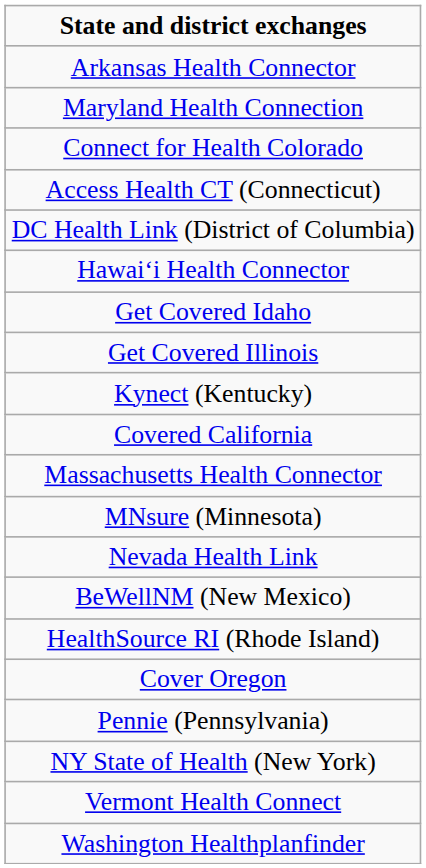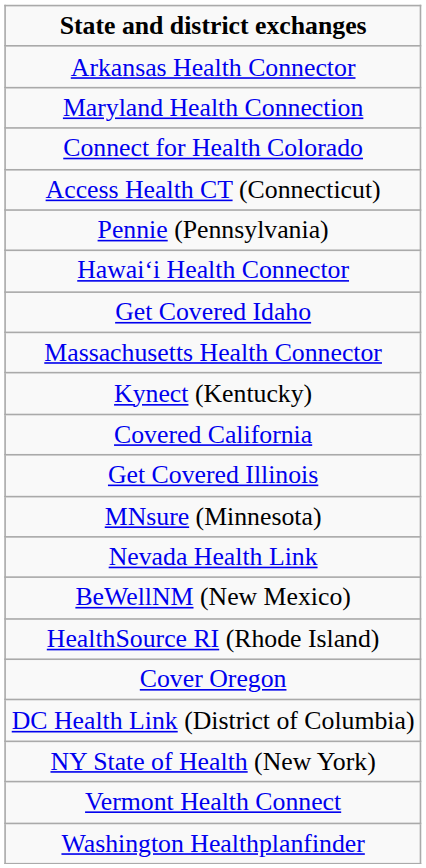(213, 229) DC Health Link (District of Columbia) -> (213, 229) Pennie (Pennsylvania)
(213, 352) Get Covered Illinois -> (213, 352) Massachusetts Health Connector
(213, 475) Massachusetts Health Connector -> (213, 475) Get Covered Illinois
(213, 720) Pennie (Pennsylvania) -> (213, 720) DC Health Link (District of Columbia)
